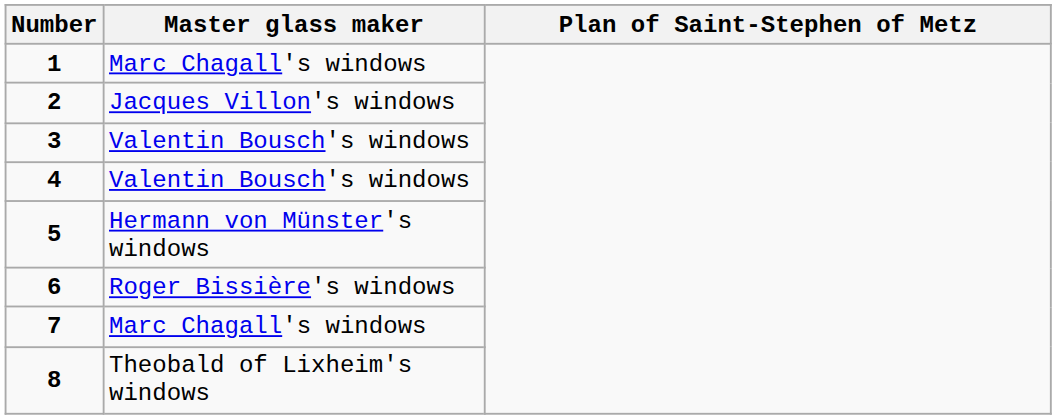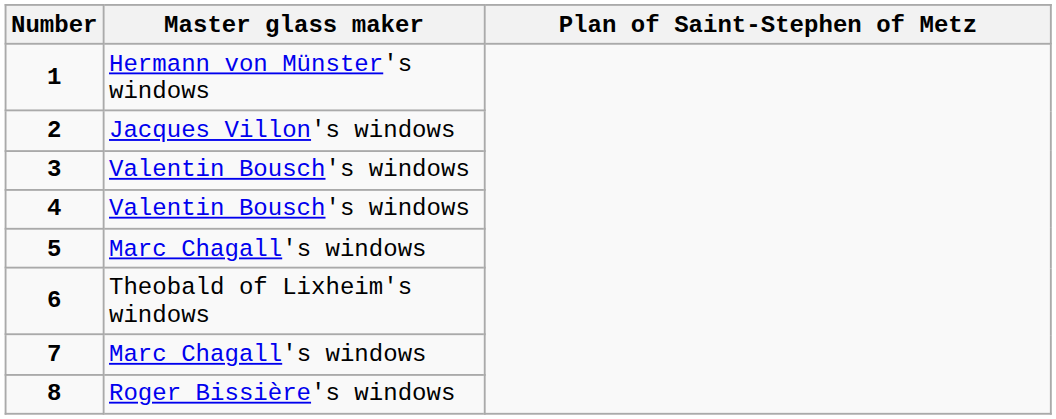(268, 64) Marc Chagall's windows -> (261, 78) Hermann von Münster's windows
(261, 234) Hermann von Münster's windows -> (268, 248) Marc Chagall's windows
(282, 287) Roger Bissière's windows -> (261, 301) Theobald of Lixheim's windows
(261, 380) Theobald of Lixheim's windows -> (282, 394) Roger Bissière's windows
